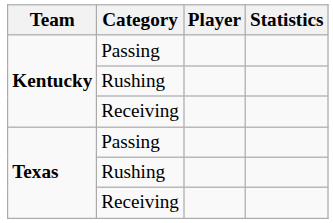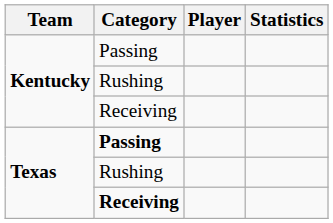(130, 141) normal -> (130, 141) bold
(140, 202) normal -> (139, 202) bold
